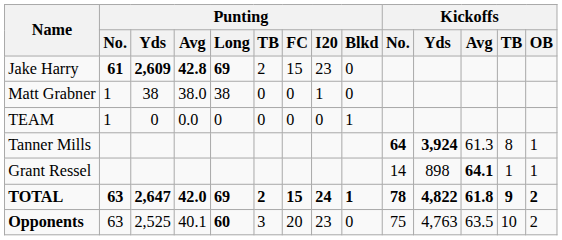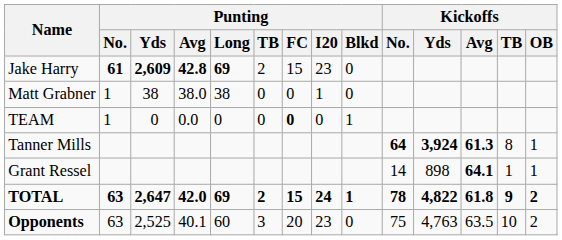(290, 119) normal -> (290, 119) bold
(479, 145) normal -> (479, 145) bold
(222, 222) bold -> (222, 222) normal
